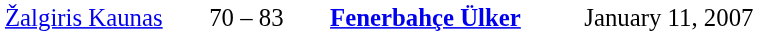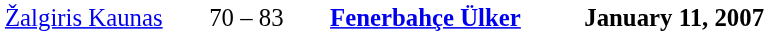(669, 17) normal -> (674, 17) bold
